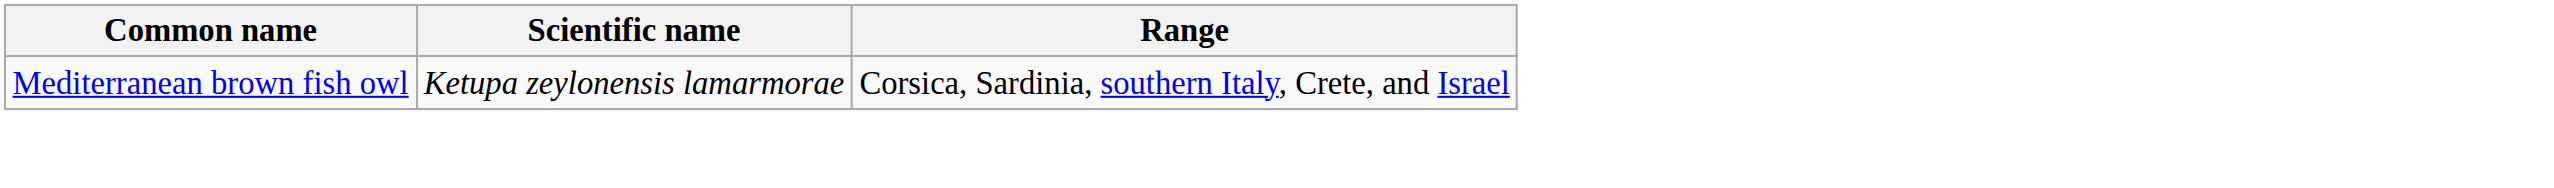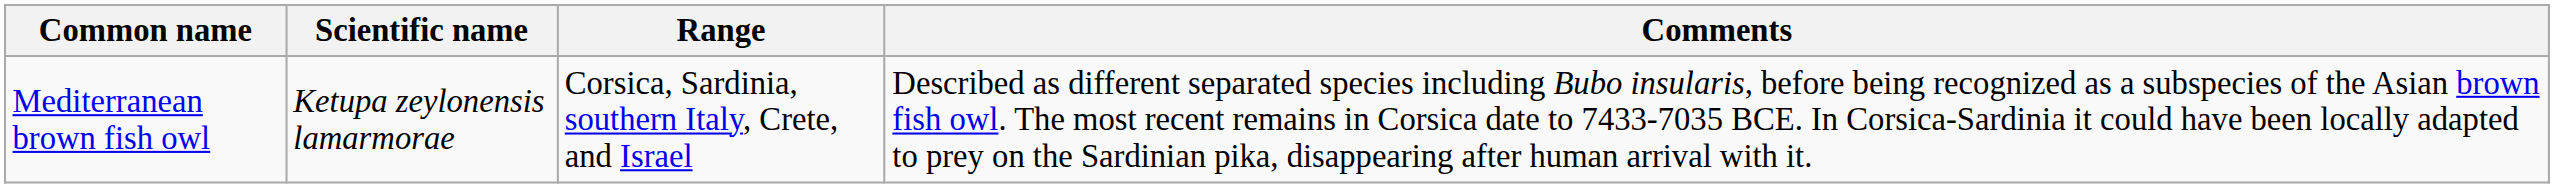+ column: (1717, 30)
